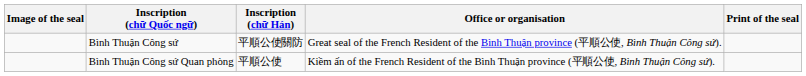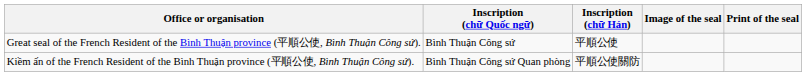columns swapped: (515, 19) <-> (45, 19)
(271, 42) 平順公使關防 -> (597, 42) 平順公使
(260, 61) 平順公使 -> (607, 61) 平順公使關防
